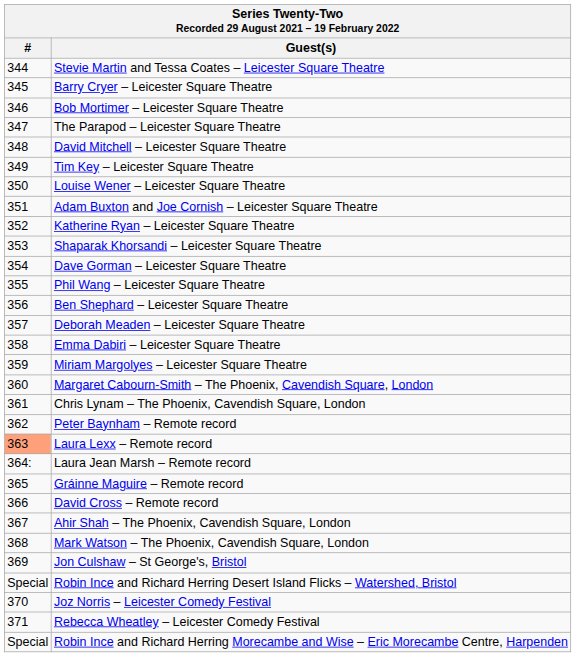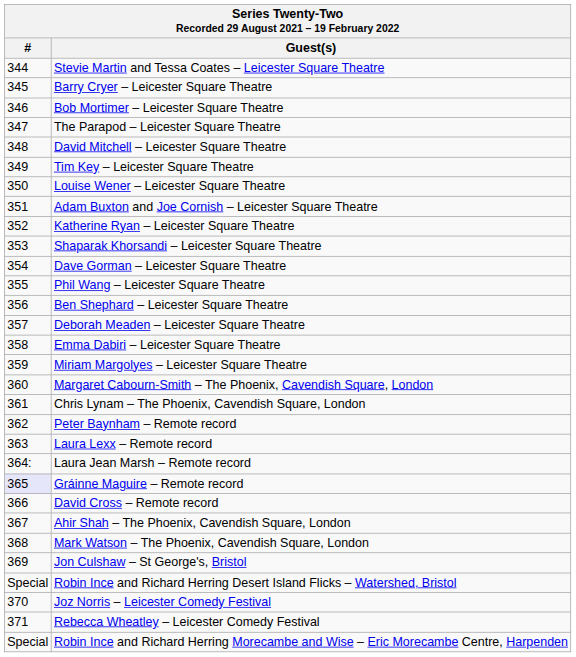(18, 444) lightsalmon background -> (18, 444) no background
(18, 483) no background -> (18, 483) lavender background
